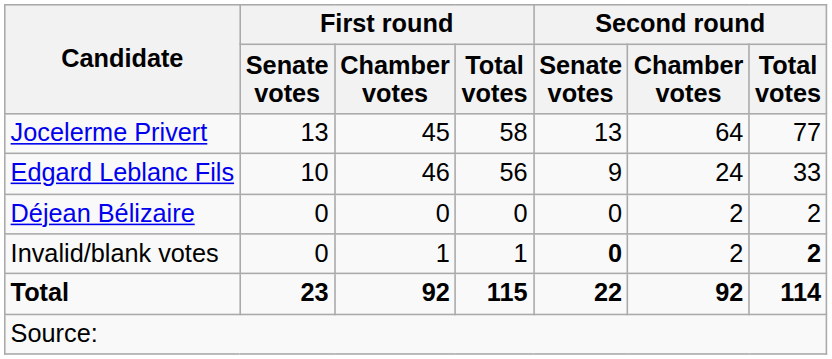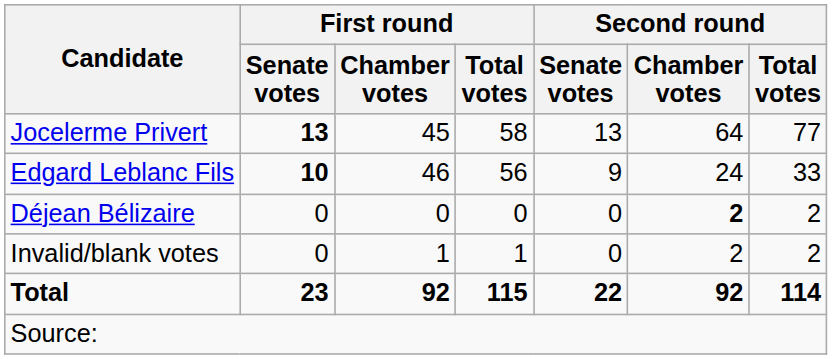(315, 133) normal -> (315, 133) bold
(315, 173) normal -> (315, 173) bold
(736, 213) normal -> (736, 213) bold
(615, 253) bold -> (615, 253) normal
(814, 253) bold -> (814, 253) normal
